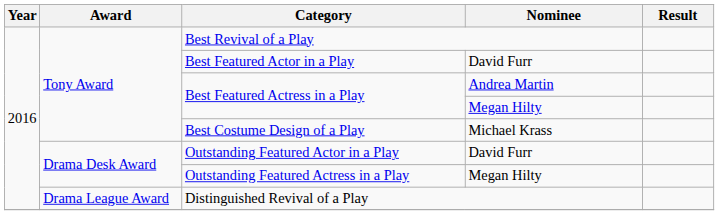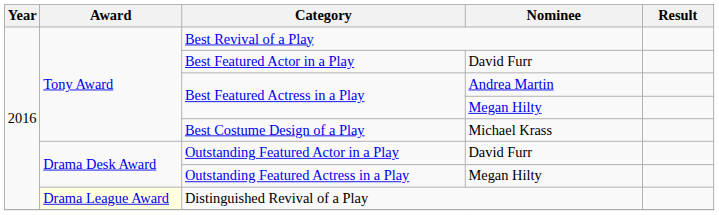(106, 198) no background -> (106, 198) lightyellow background
